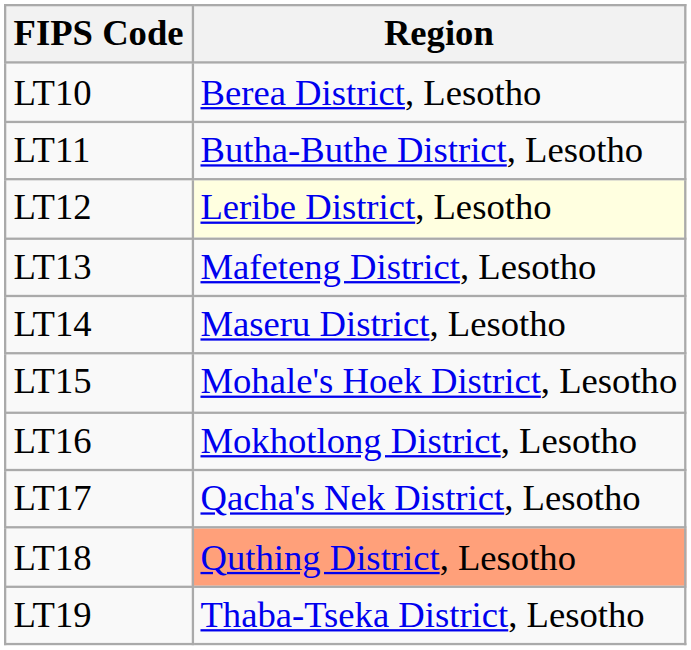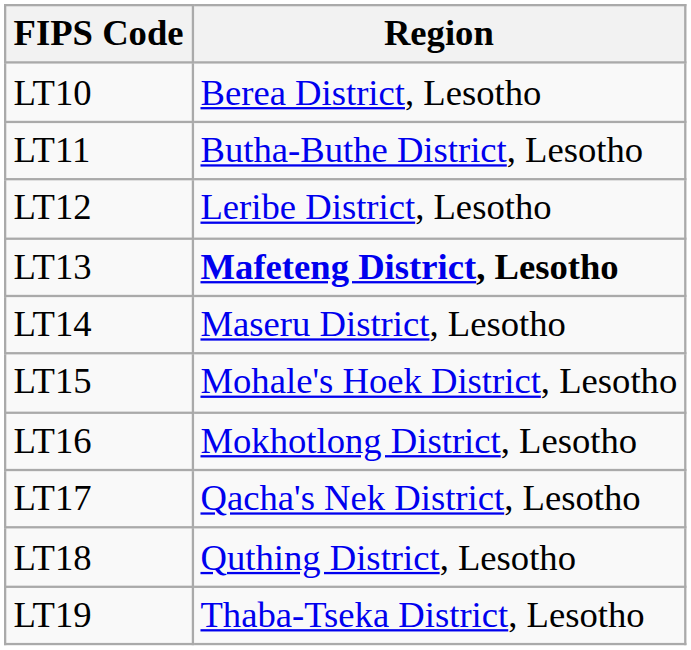(376, 207) lightyellow background -> (376, 207) no background
(398, 265) normal -> (410, 265) bold
(388, 556) lightsalmon background -> (388, 556) no background
